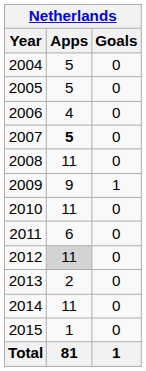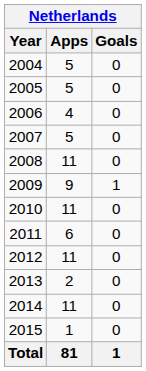(69, 137) bold -> (69, 137) normal
(69, 257) lightgrey background -> (69, 257) no background
